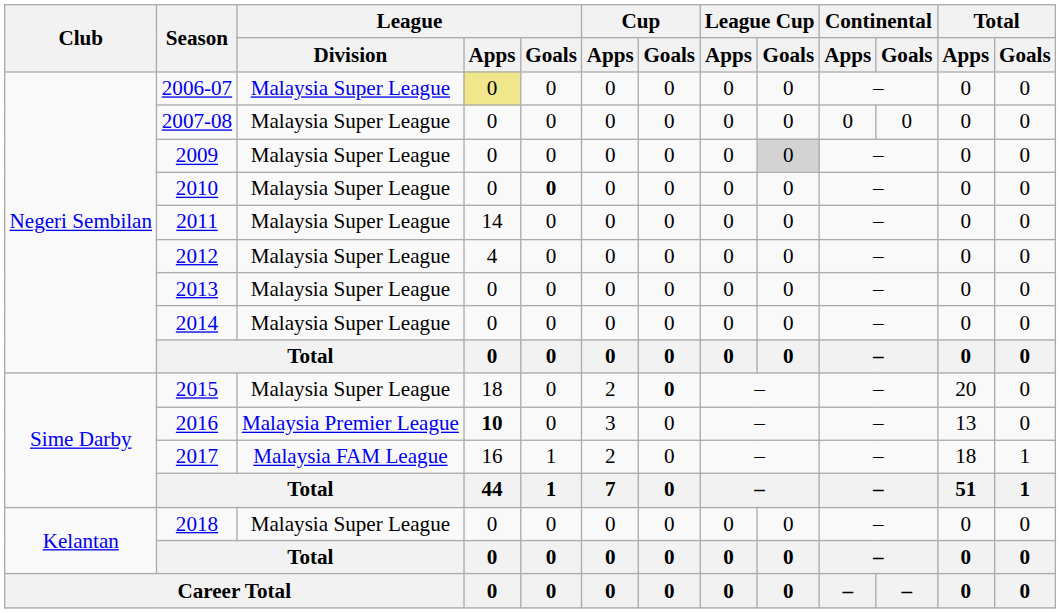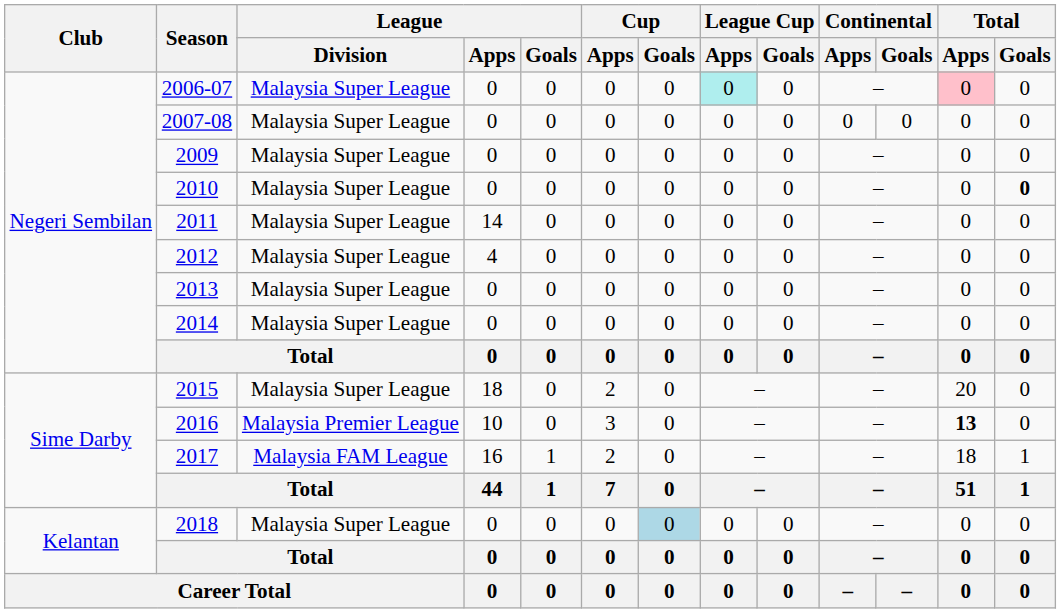(492, 88) khaki background -> (492, 88) no background
(729, 88) no background -> (729, 88) paleturquoise background
(966, 88) no background -> (966, 88) pink background
(788, 155) lightgrey background -> (788, 155) no background
(551, 188) bold -> (551, 188) normal
(1025, 188) normal -> (1025, 188) bold
(669, 389) bold -> (669, 389) normal
(492, 423) bold -> (492, 423) normal
(966, 423) normal -> (966, 423) bold
(669, 523) no background -> (669, 523) lightblue background
